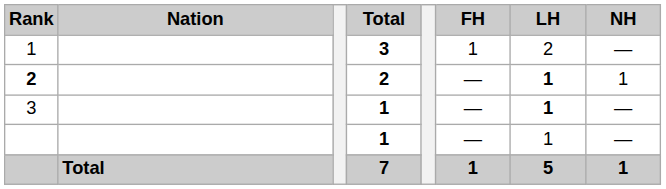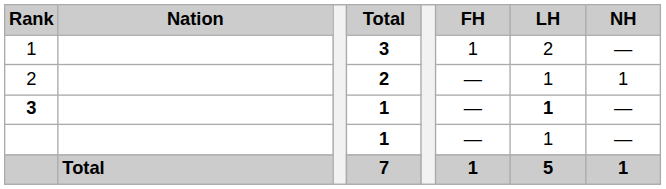(31, 79) bold -> (31, 79) normal
(548, 79) bold -> (548, 79) normal
(31, 108) normal -> (31, 108) bold
